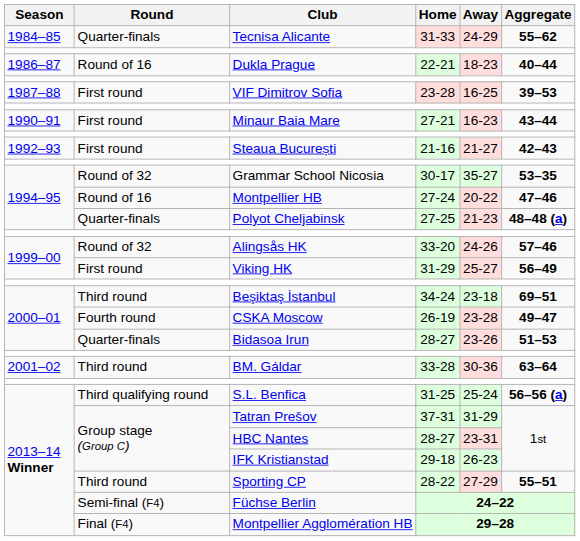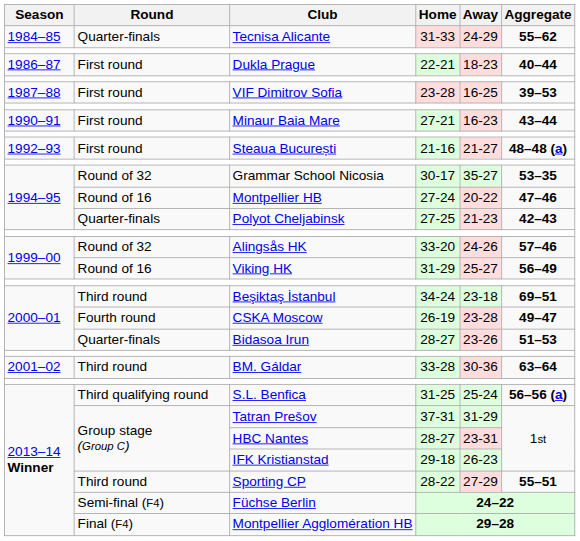(115, 64) Round of 16 -> (110, 64) First round
(538, 148) 42–43 -> (538, 148) 48–48 (a)
(538, 219) 48–48 (a) -> (538, 219) 42–43
(110, 268) First round -> (115, 268) Round of 16
